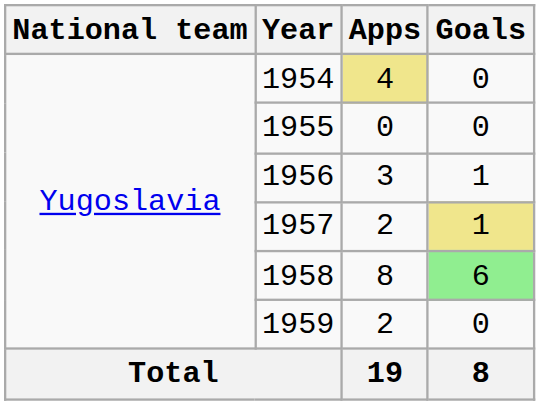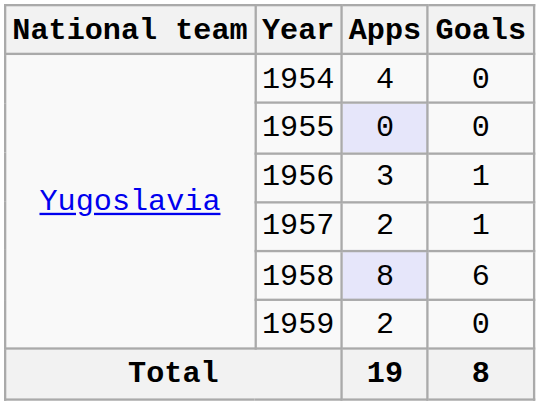(385, 79) khaki background -> (385, 79) no background
(385, 128) no background -> (385, 128) lavender background
(481, 226) khaki background -> (481, 226) no background
(385, 276) no background -> (385, 276) lavender background
(481, 276) lightgreen background -> (481, 276) no background
